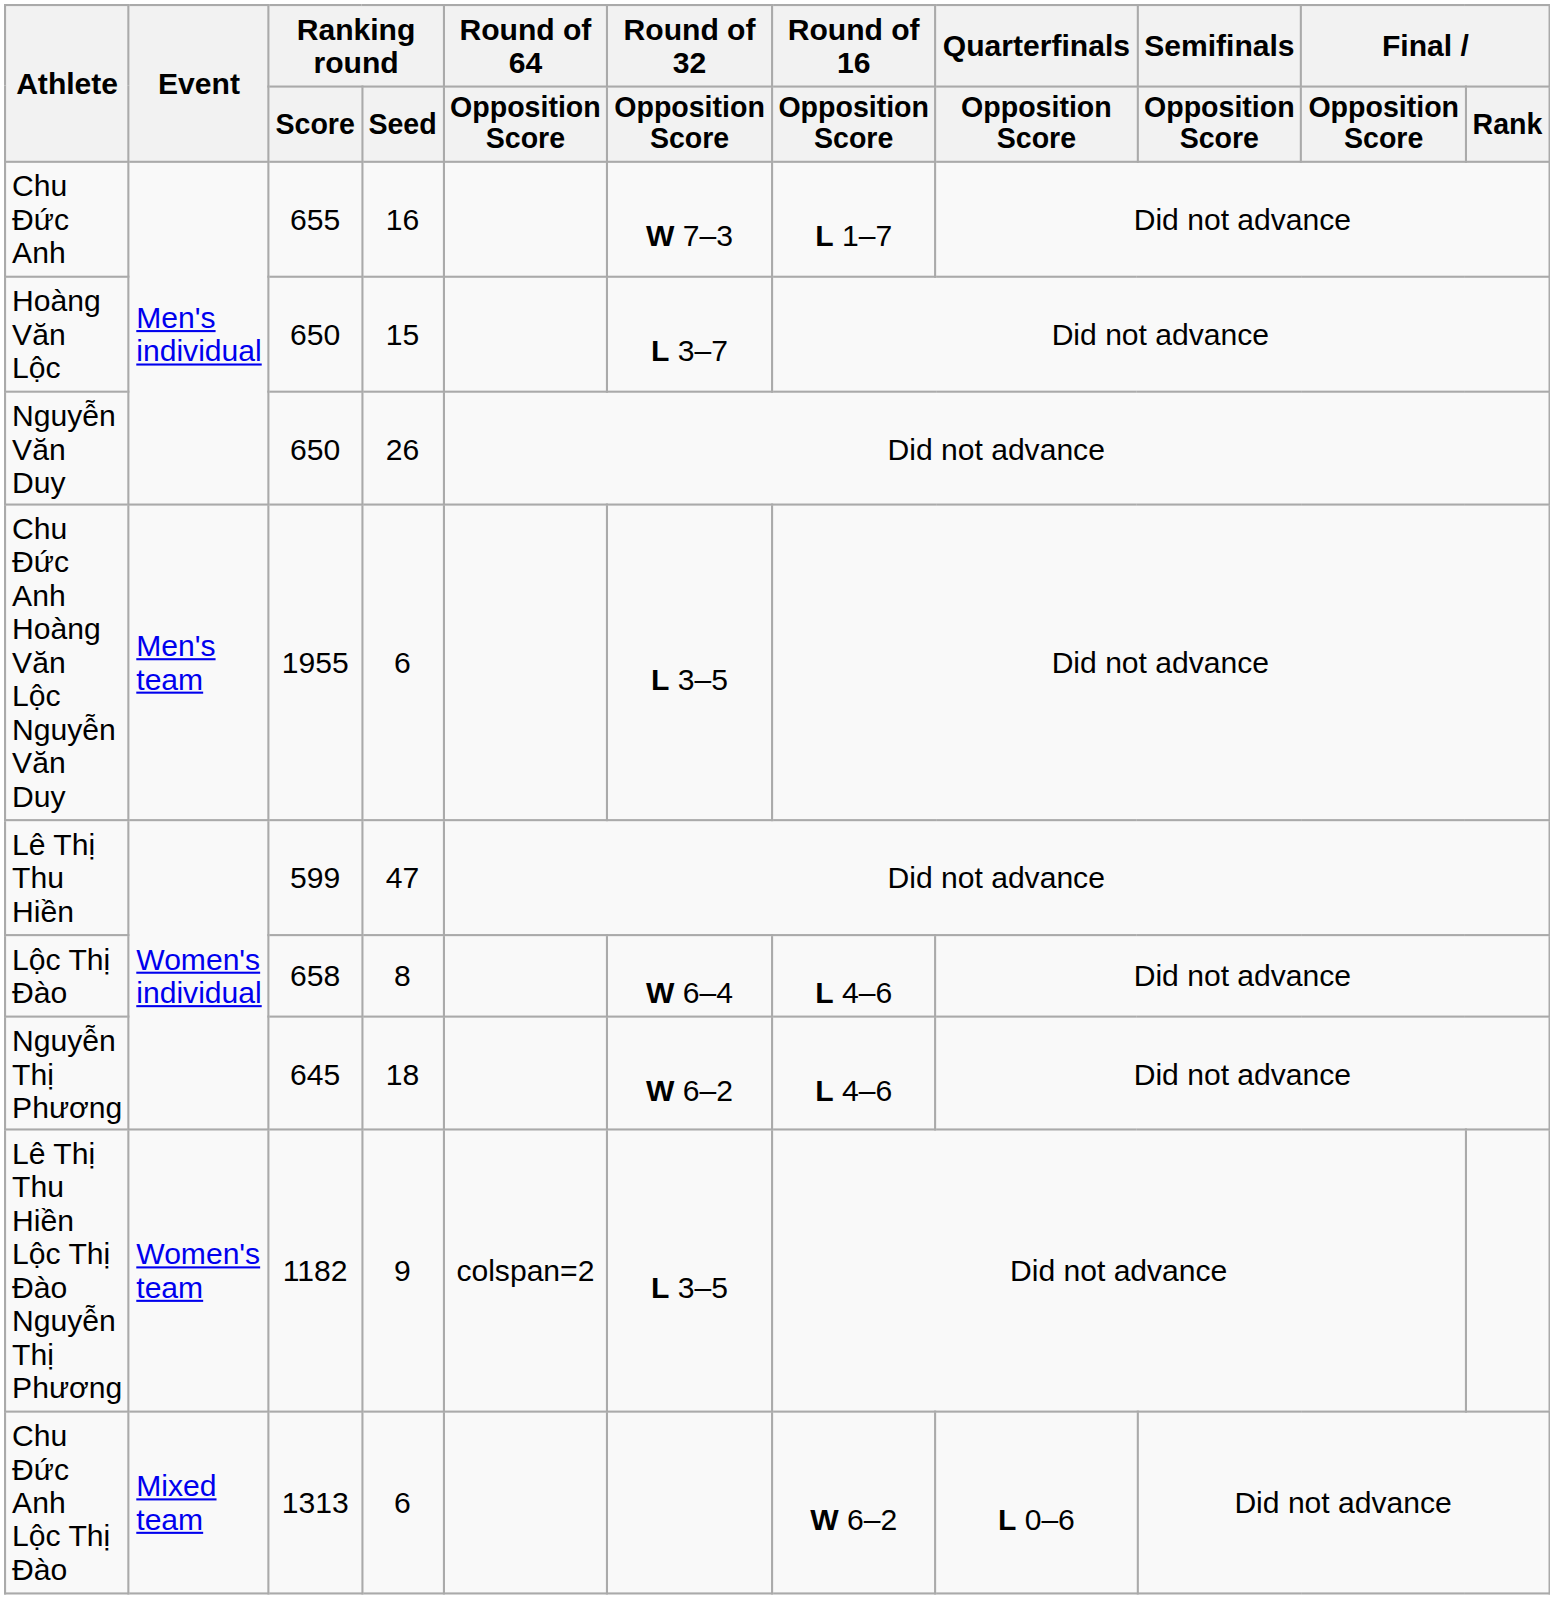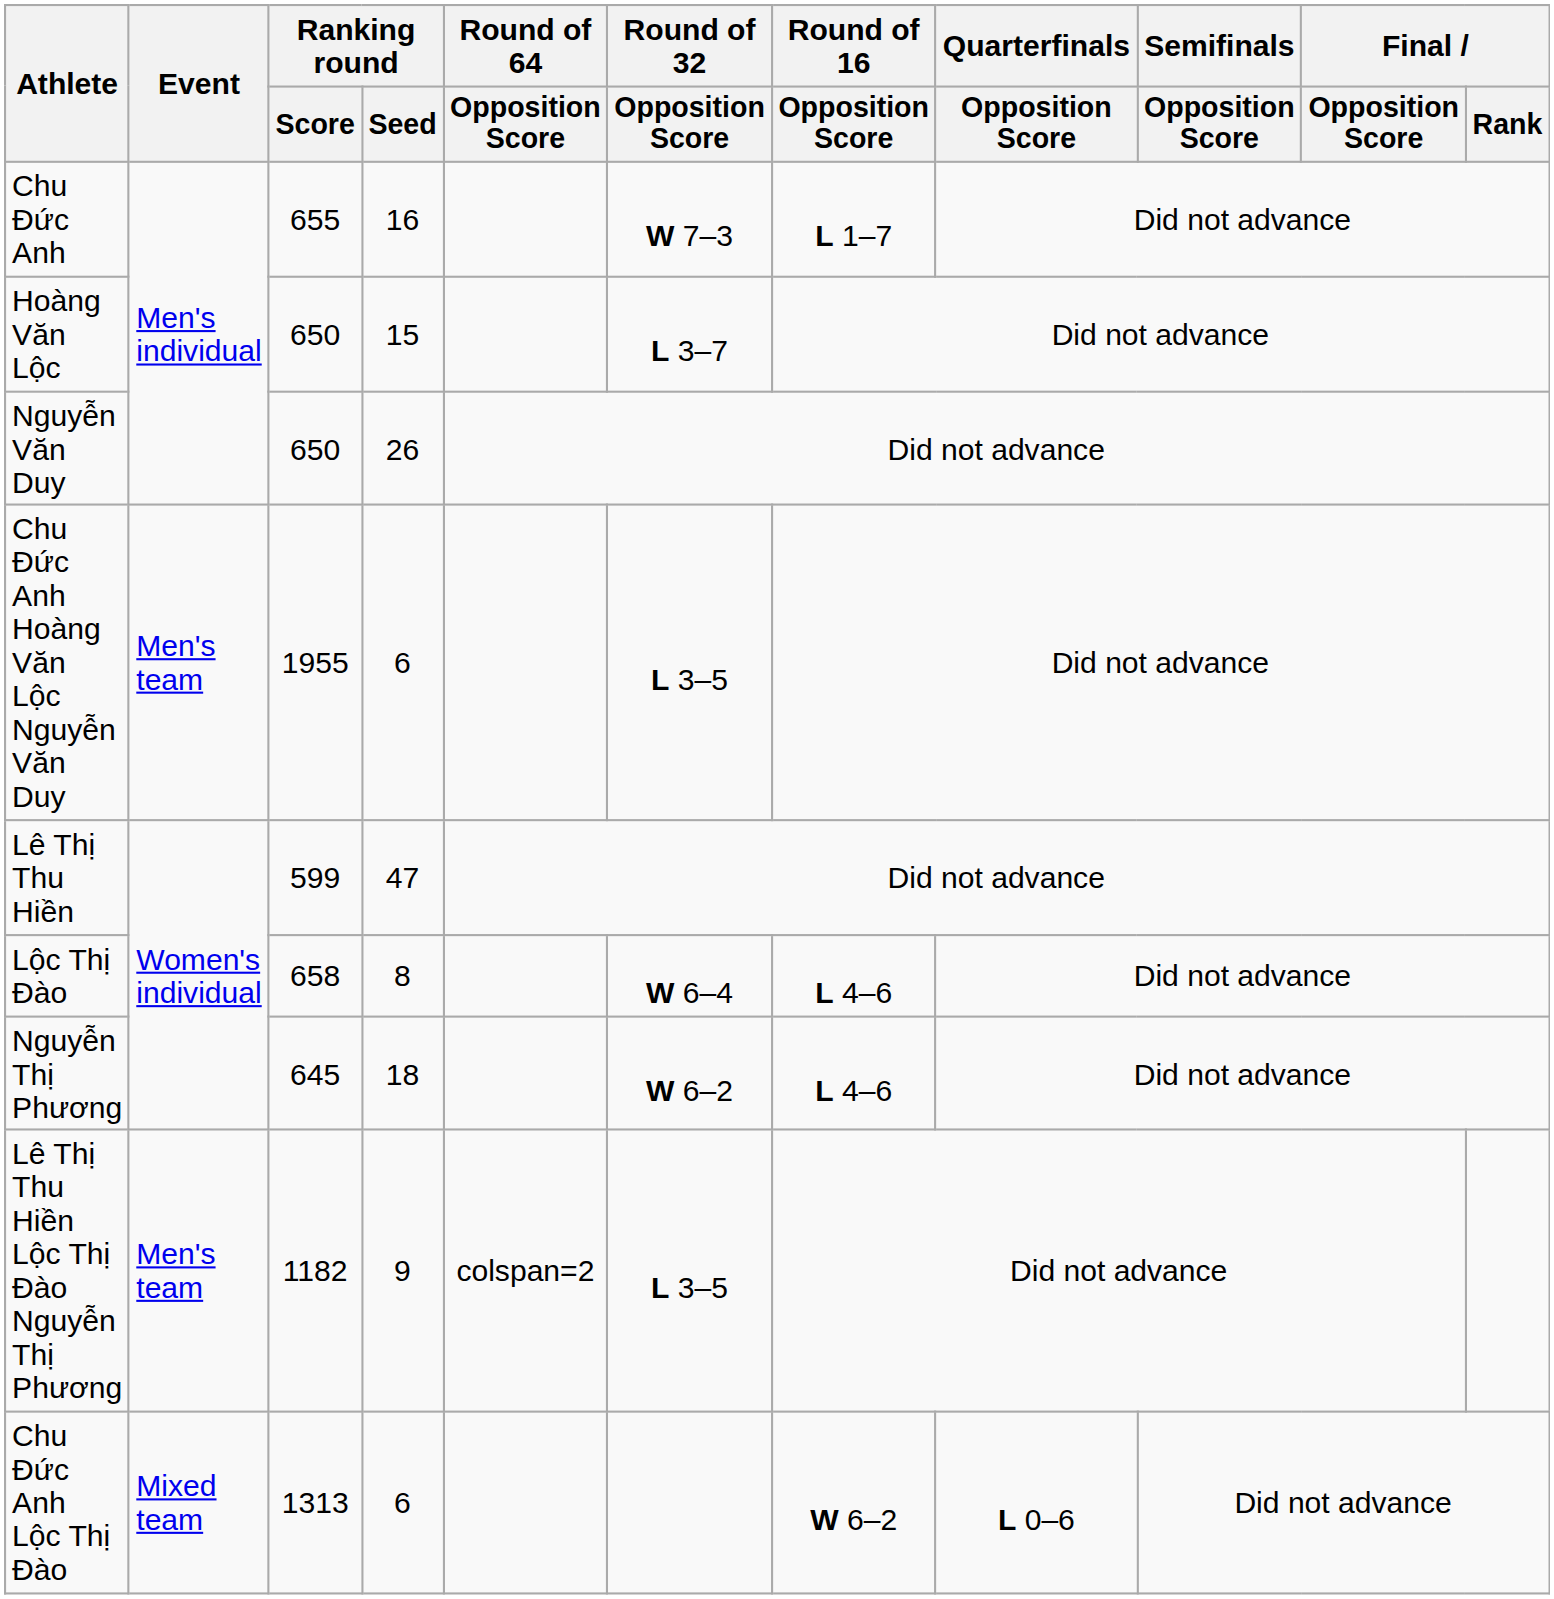(198, 1272) Women's team -> (176, 1272) Men's team
